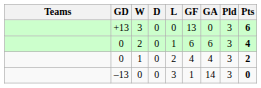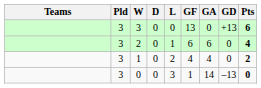columns swapped: (229, 12) <-> (121, 12)
